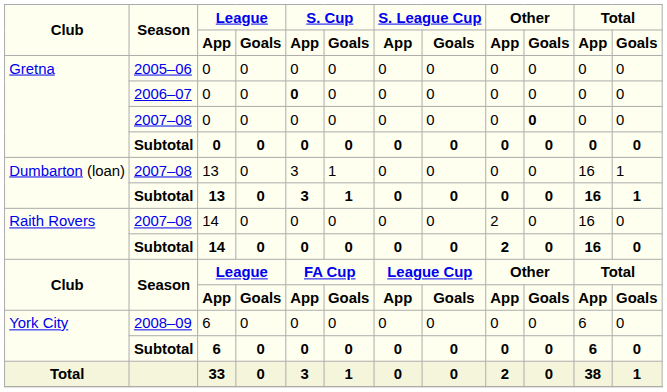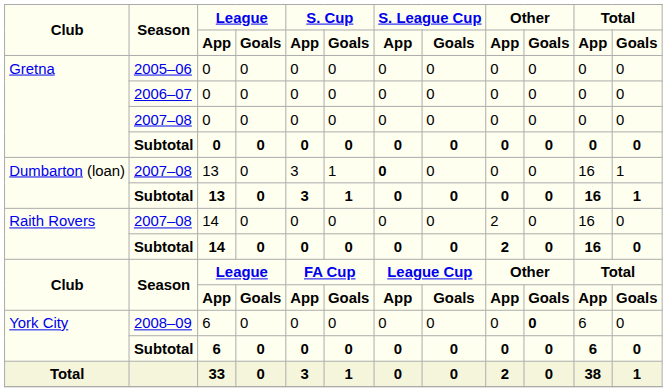(294, 94) bold -> (294, 94) normal
(532, 119) bold -> (532, 119) normal
(382, 170) normal -> (382, 170) bold
(532, 323) normal -> (532, 323) bold
